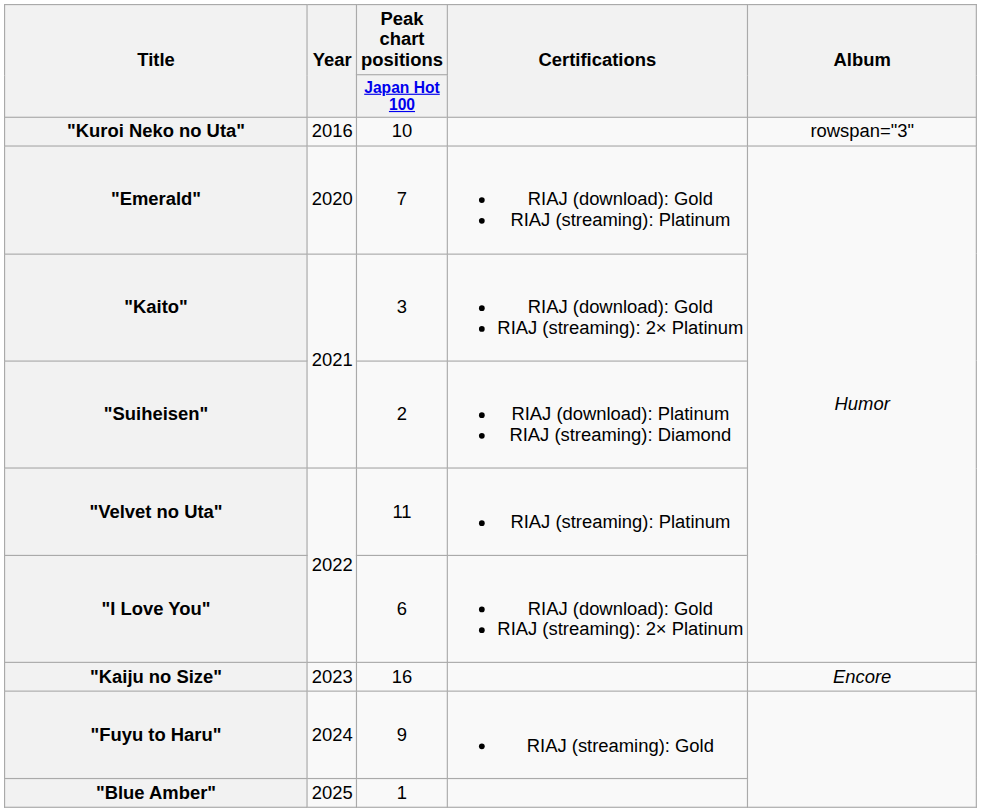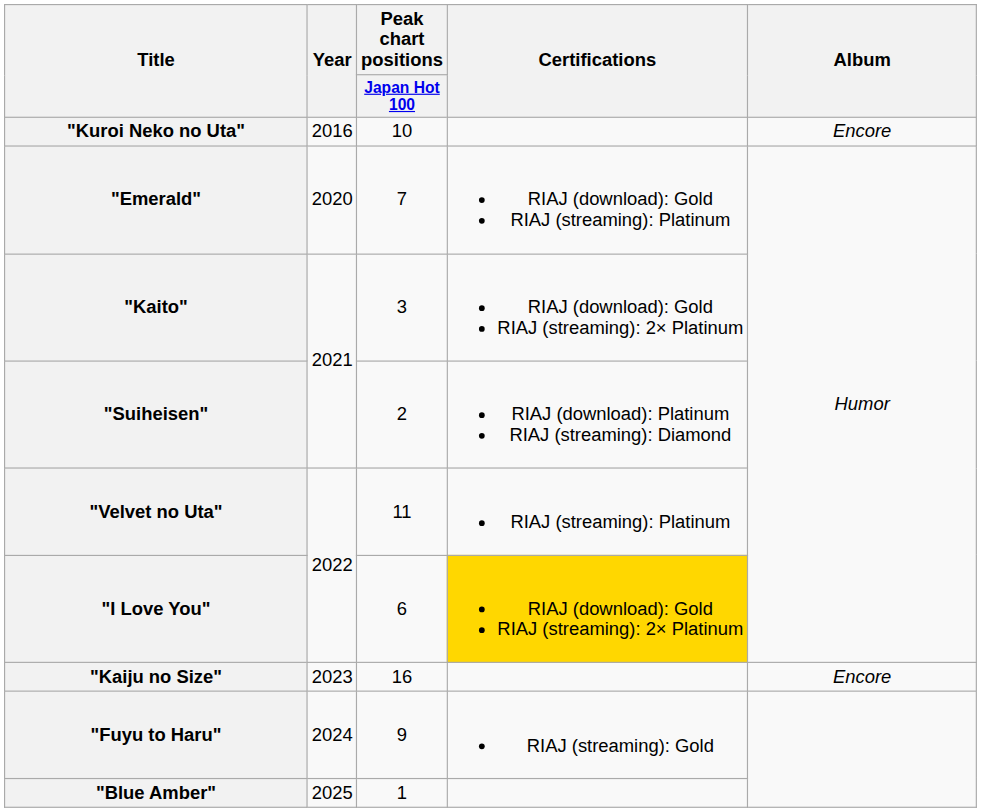(862, 131) rowspan="3" -> (862, 131) Encore
(597, 619) no background -> (597, 619) gold background
